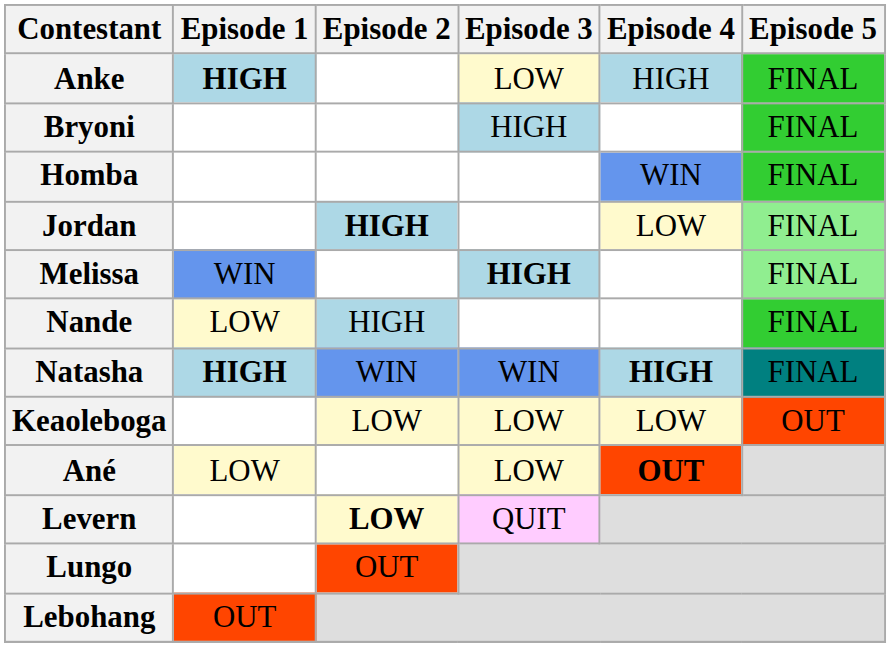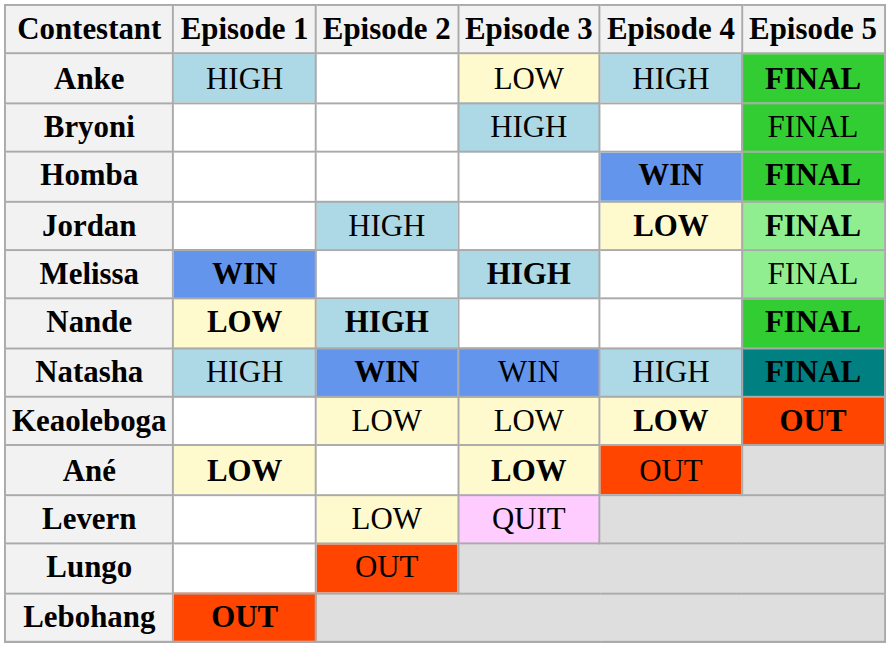(245, 77) bold -> (245, 77) normal
(813, 77) normal -> (813, 77) bold
(671, 175) normal -> (671, 175) bold
(813, 175) normal -> (813, 175) bold
(387, 224) bold -> (387, 224) normal
(671, 224) normal -> (671, 224) bold
(813, 224) normal -> (813, 224) bold
(245, 273) normal -> (245, 273) bold
(245, 322) normal -> (245, 322) bold
(387, 322) normal -> (387, 322) bold
(813, 322) normal -> (813, 322) bold
(245, 371) bold -> (245, 371) normal
(387, 371) normal -> (387, 371) bold
(671, 371) bold -> (671, 371) normal
(813, 371) normal -> (813, 371) bold
(671, 420) normal -> (671, 420) bold
(813, 420) normal -> (813, 420) bold
(245, 469) normal -> (245, 469) bold
(529, 469) normal -> (529, 469) bold
(671, 469) bold -> (671, 469) normal
(387, 518) bold -> (387, 518) normal
(245, 616) normal -> (245, 616) bold
